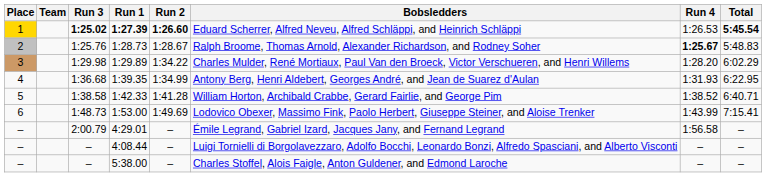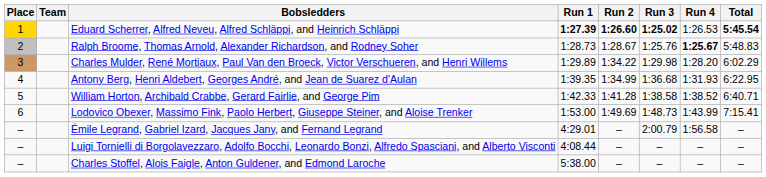columns swapped: (435, 12) <-> (89, 12)
